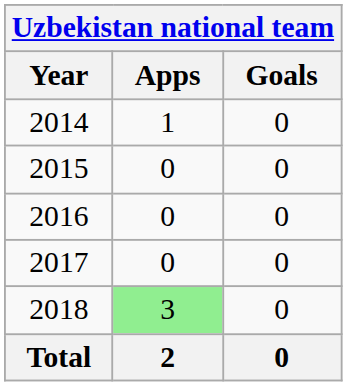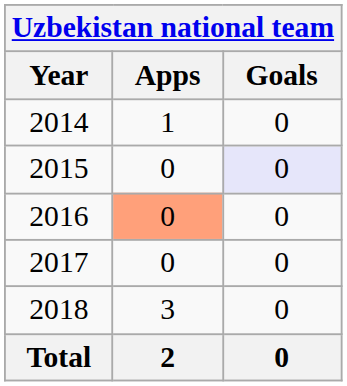(282, 168) no background -> (282, 168) lavender background
(168, 215) no background -> (168, 215) lightsalmon background
(168, 309) lightgreen background -> (168, 309) no background
